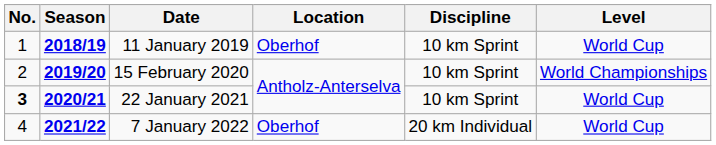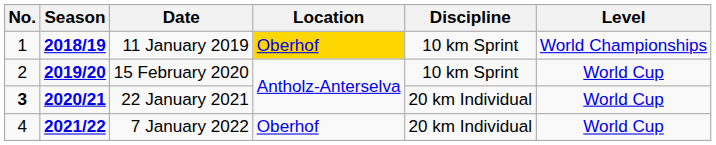(288, 45) no background -> (288, 45) gold background
(624, 45) World Cup -> (624, 45) World Championships
(624, 72) World Championships -> (624, 72) World Cup
(470, 99) 10 km Sprint -> (470, 99) 20 km Individual
